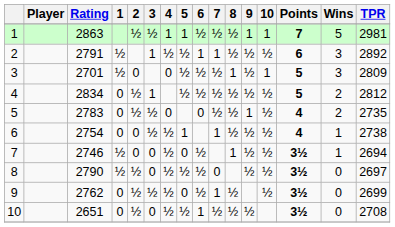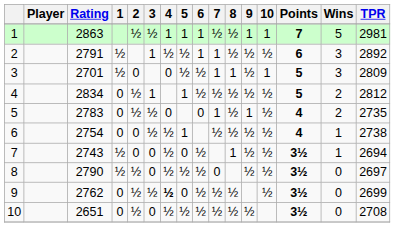(201, 34) ½ -> (201, 34) 1
(217, 73) ½ -> (217, 73) 1
(185, 93) ½ -> (185, 93) 1
(217, 113) ½ -> (217, 113) 1
(217, 133) 1 -> (217, 133) ½
(90, 152) 2746 -> (90, 152) 2743
(168, 192) normal -> (168, 192) bold
(217, 192) 1 -> (217, 192) ½
(201, 212) 1 -> (201, 212) ½
